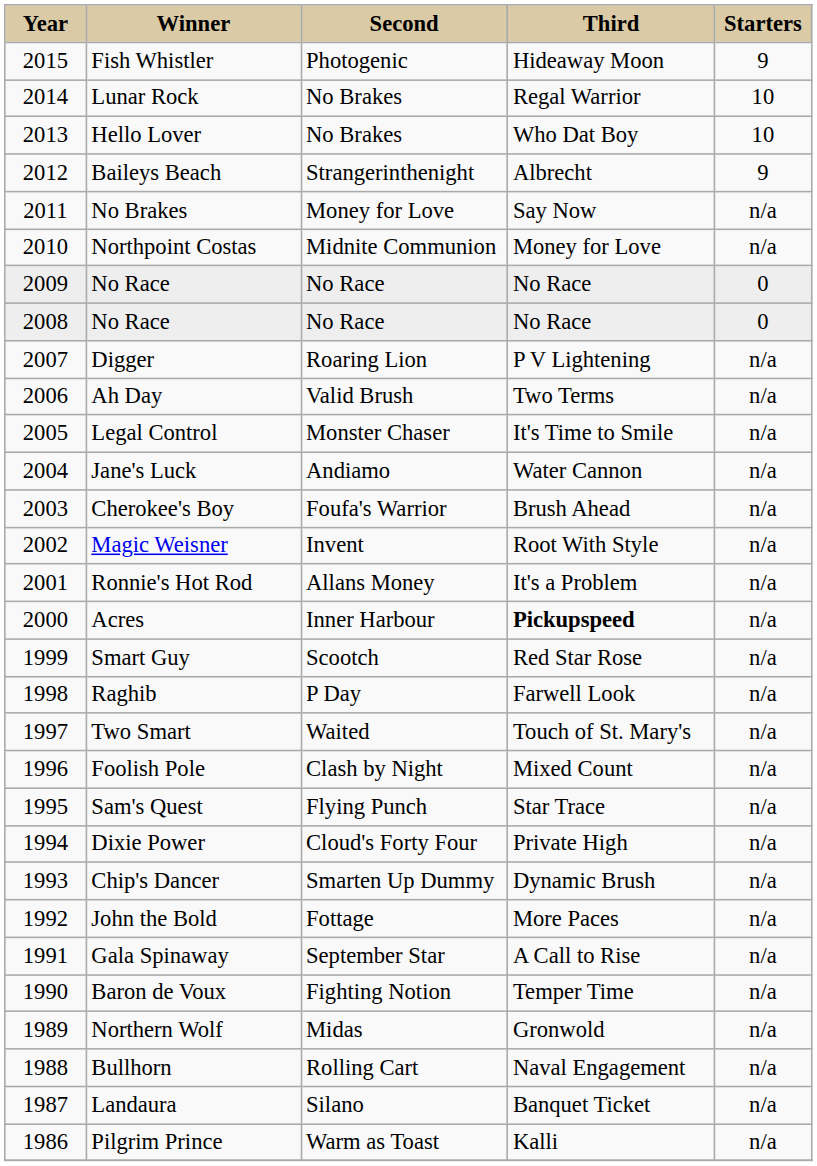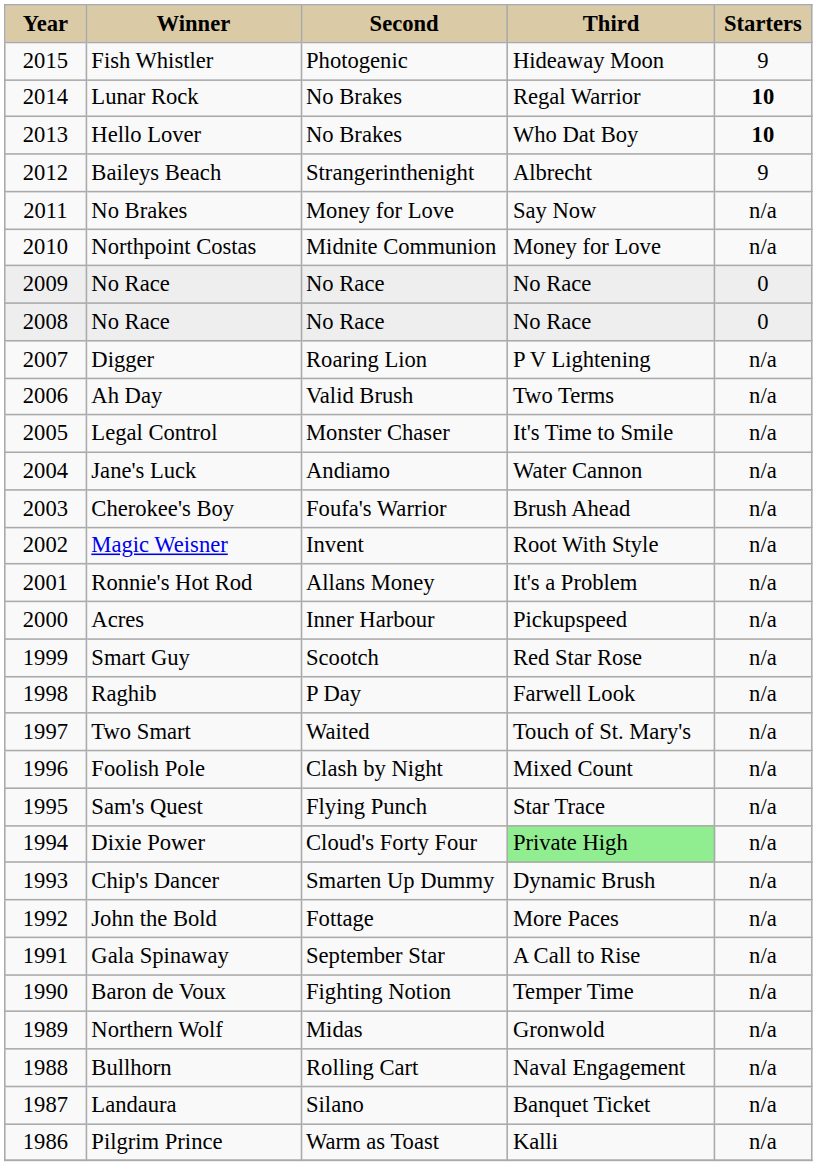(763, 98) normal -> (763, 98) bold
(763, 135) normal -> (763, 135) bold
(574, 620) bold -> (570, 620) normal
(570, 843) no background -> (570, 843) lightgreen background
